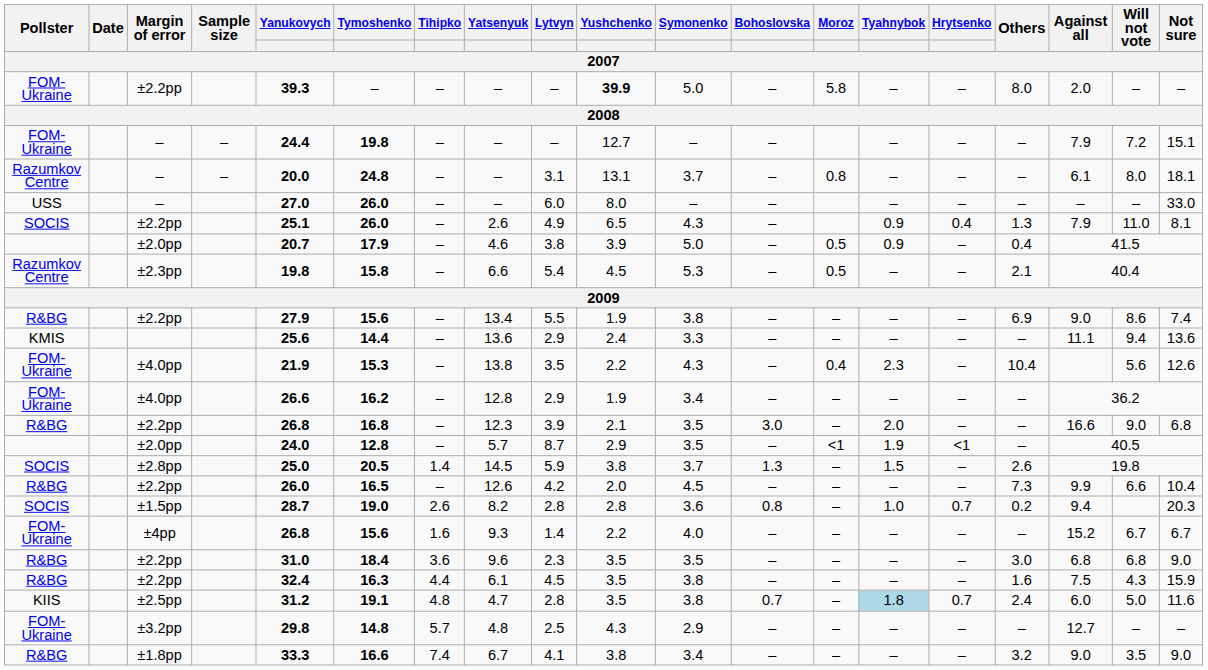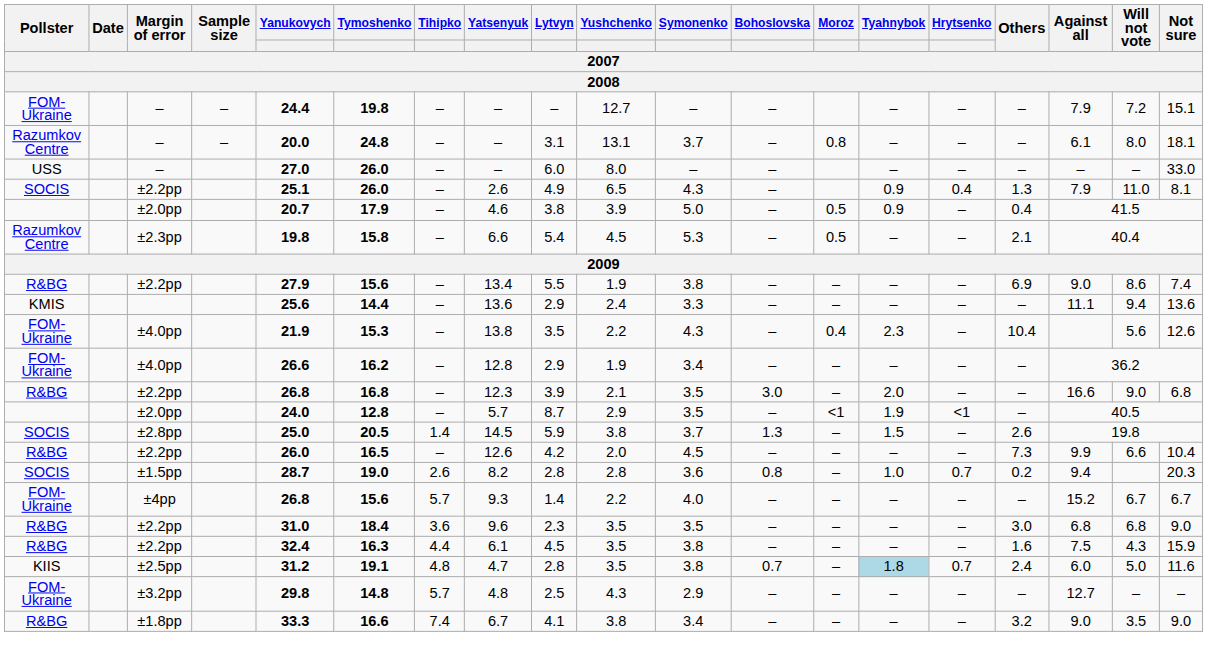- row: (47, 88)
(440, 533) 1.6 -> (440, 499) 5.7
